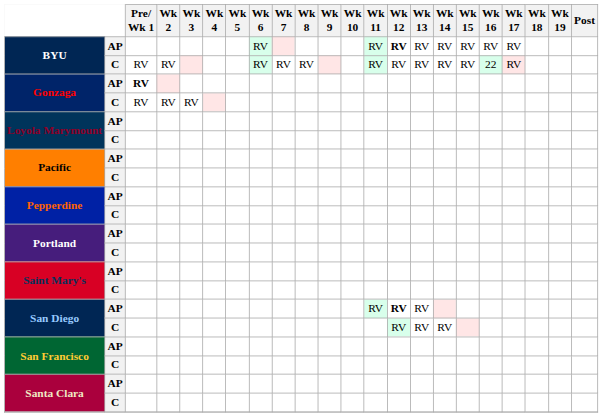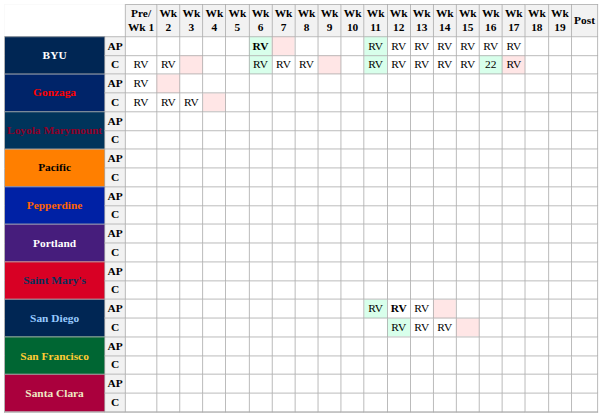(260, 46) normal -> (260, 46) bold
(399, 46) bold -> (399, 46) normal
(141, 83) bold -> (141, 83) normal
